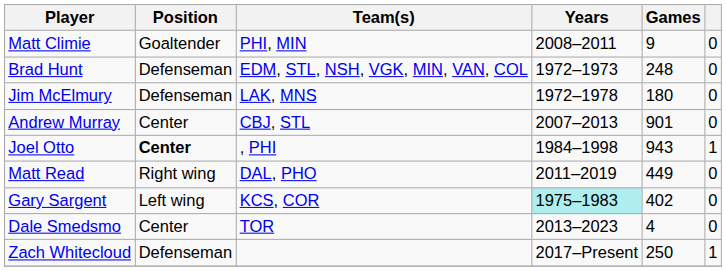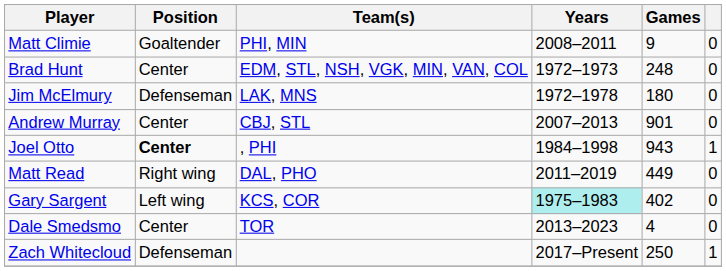(185, 69) Defenseman -> (163, 69) Center
